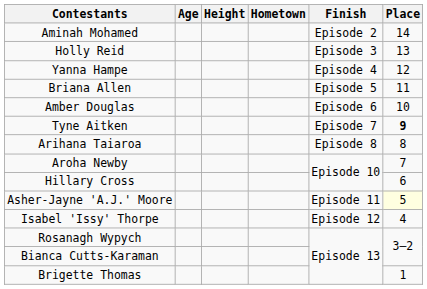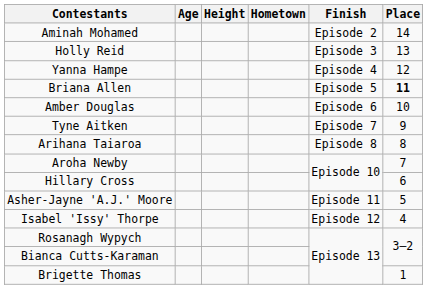(403, 88) normal -> (403, 88) bold
(403, 126) bold -> (403, 126) normal
(403, 200) lightyellow background -> (403, 200) no background
